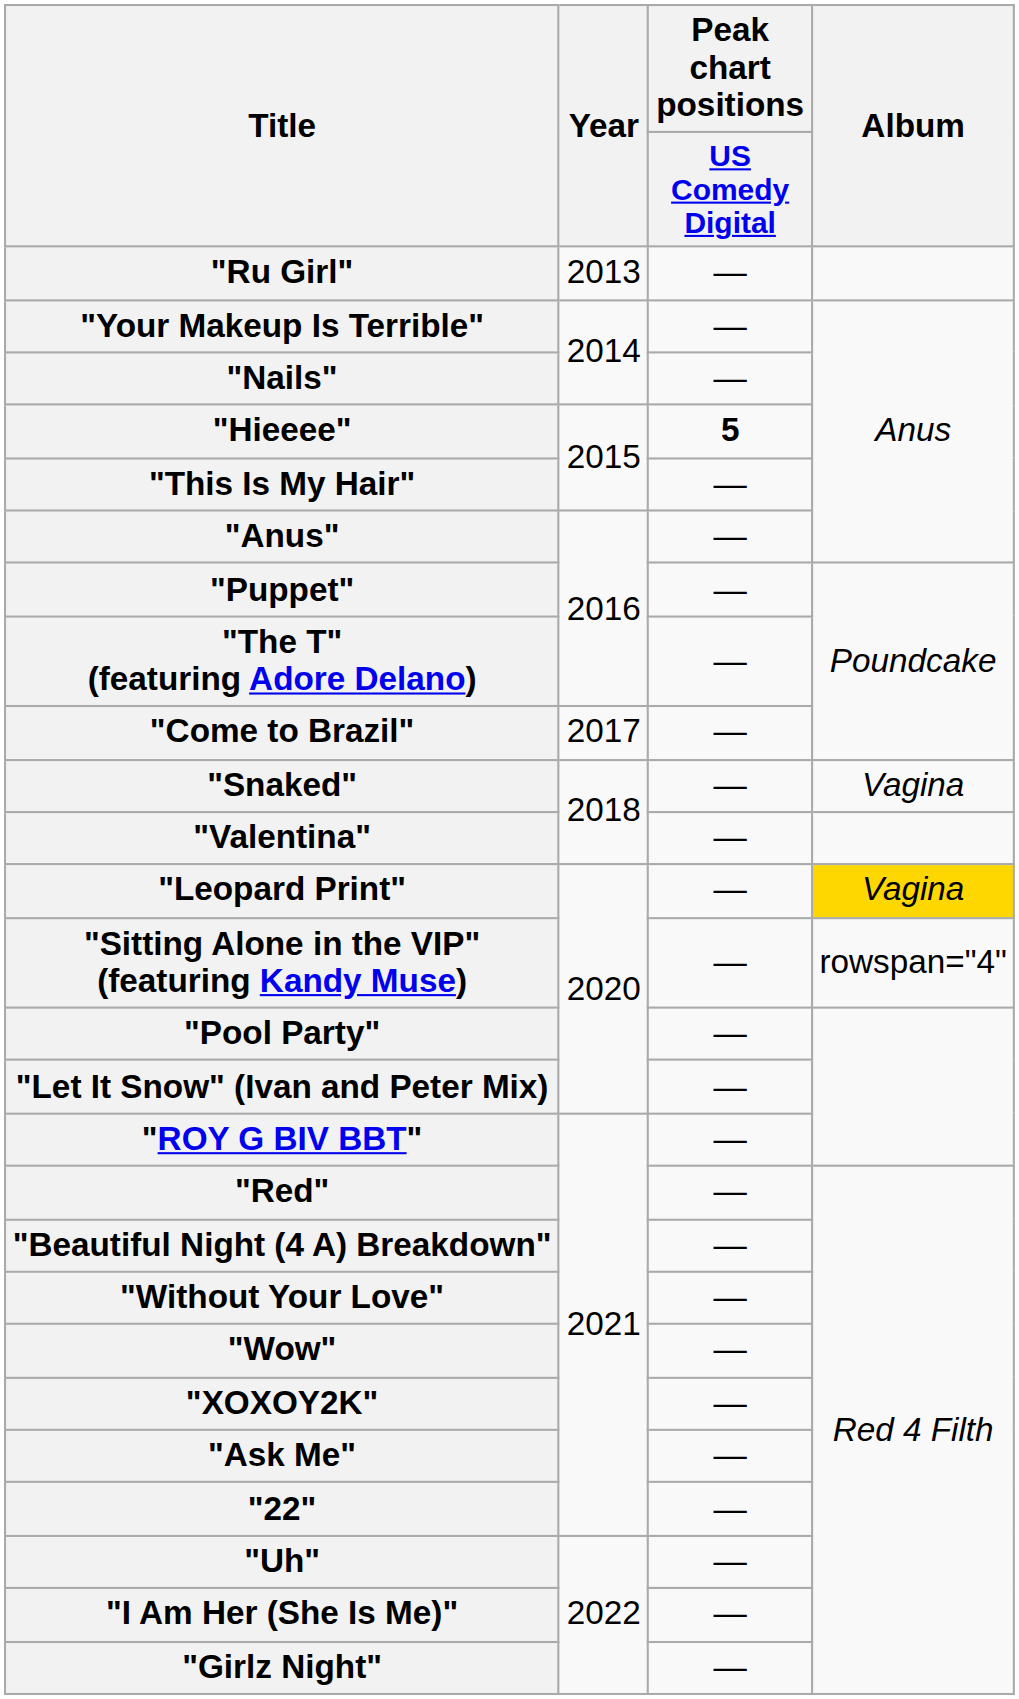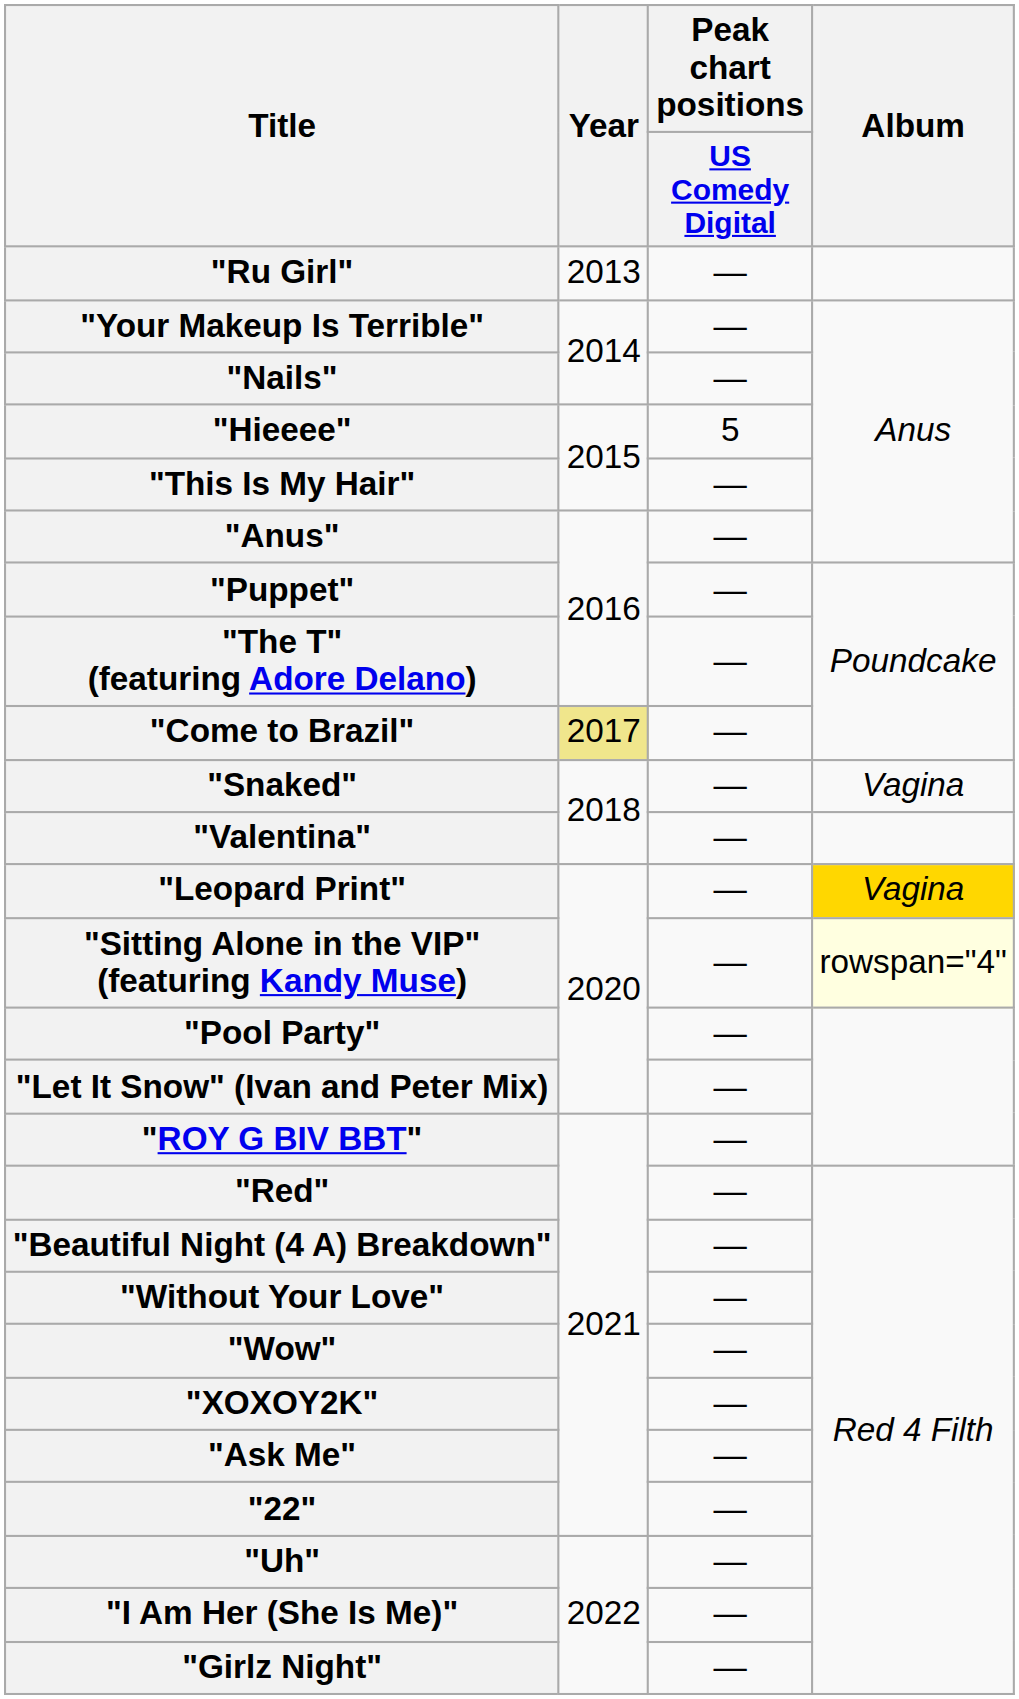(730, 430) bold -> (730, 430) normal
(604, 732) no background -> (604, 732) khaki background
(913, 961) no background -> (913, 961) lightyellow background
